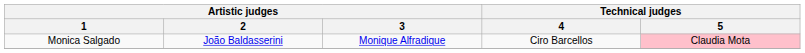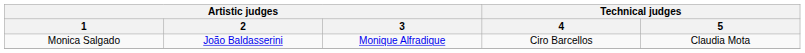(720, 41) pink background -> (720, 41) no background
